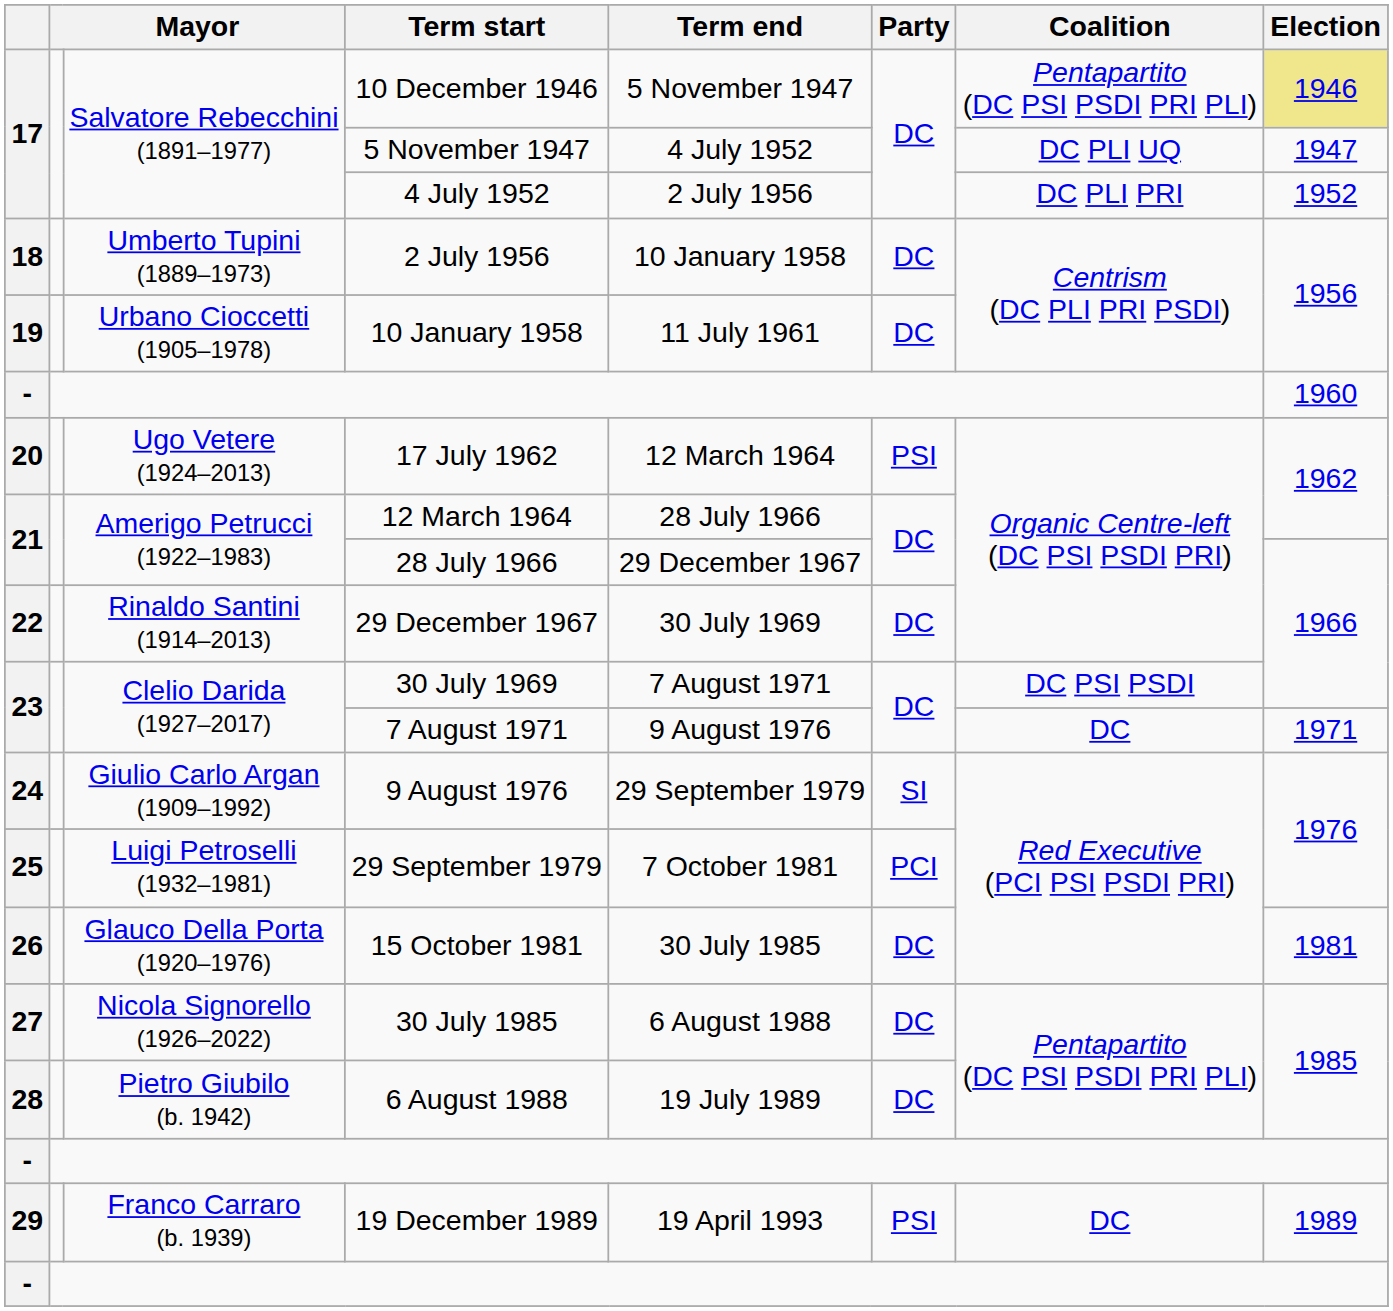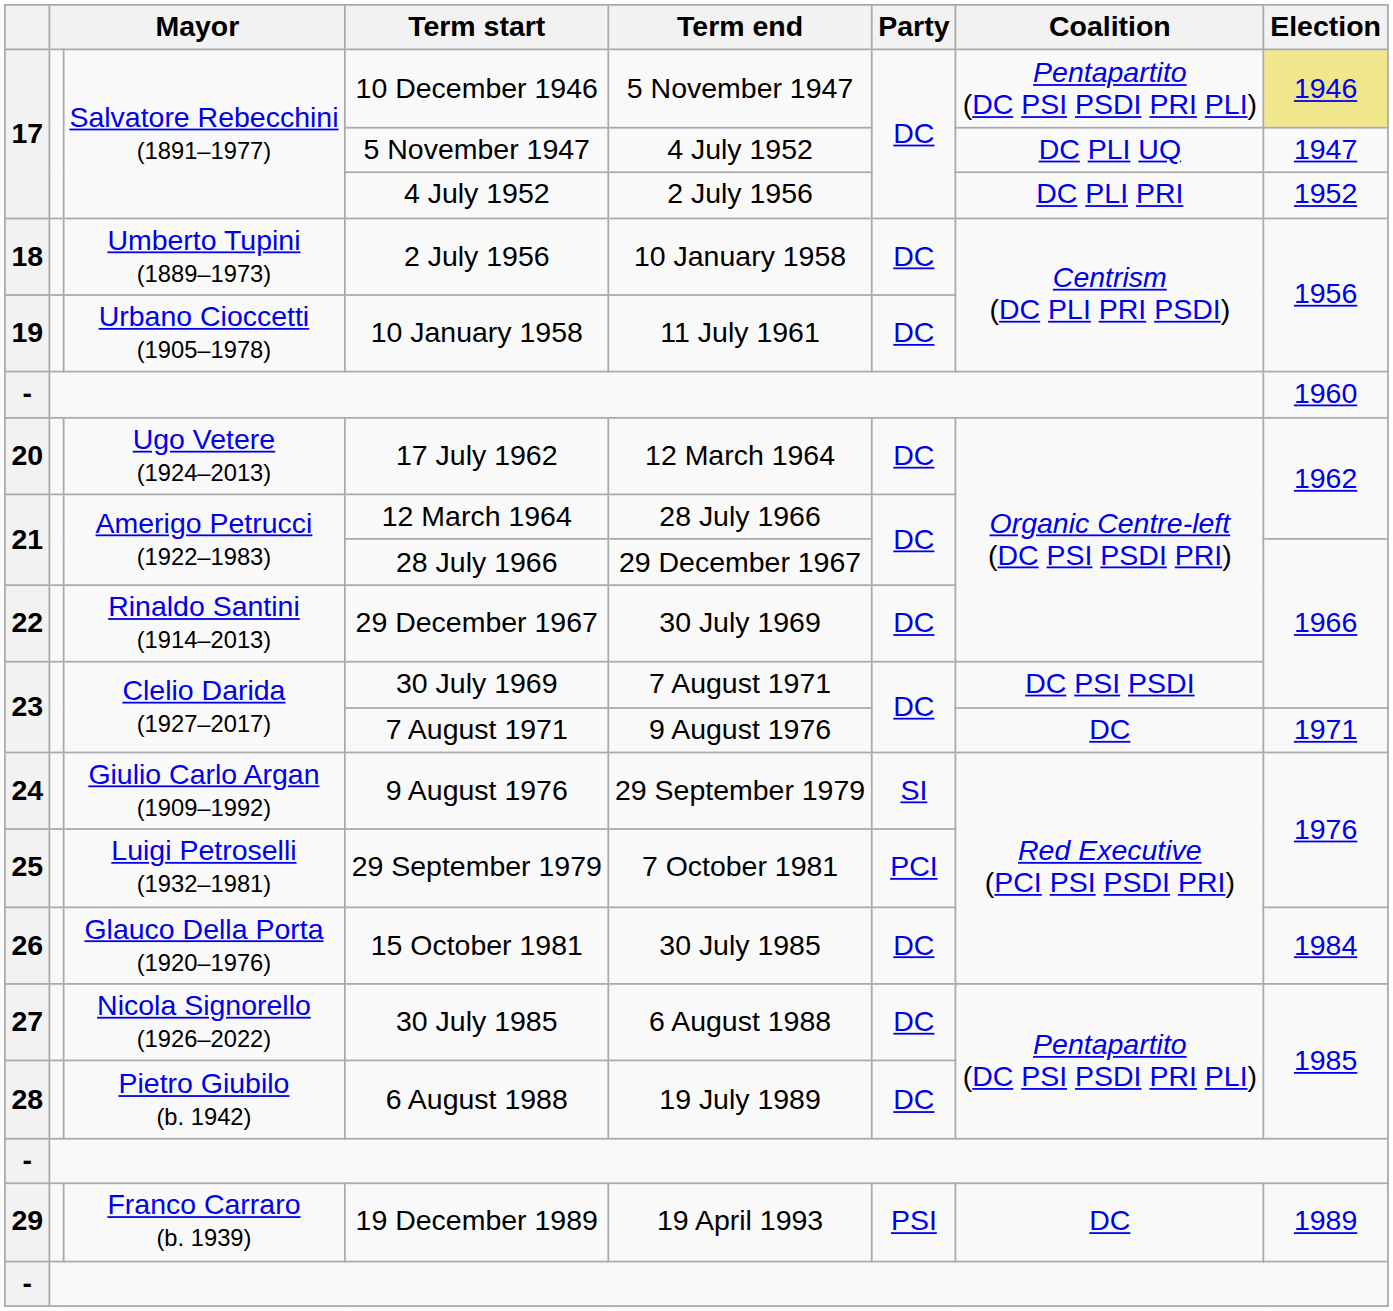(914, 455) PSI -> (914, 455) DC
(1326, 944) 1981 -> (1326, 944) 1984
